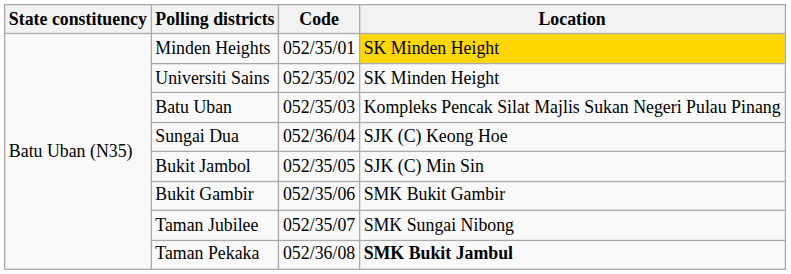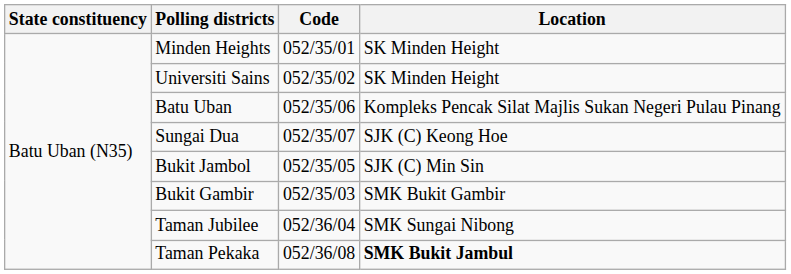(431, 48) gold background -> (431, 48) no background
(319, 106) 052/35/03 -> (319, 106) 052/35/06
(319, 136) 052/36/04 -> (319, 136) 052/35/07
(319, 195) 052/35/06 -> (319, 195) 052/35/03
(319, 224) 052/35/07 -> (319, 224) 052/36/04
